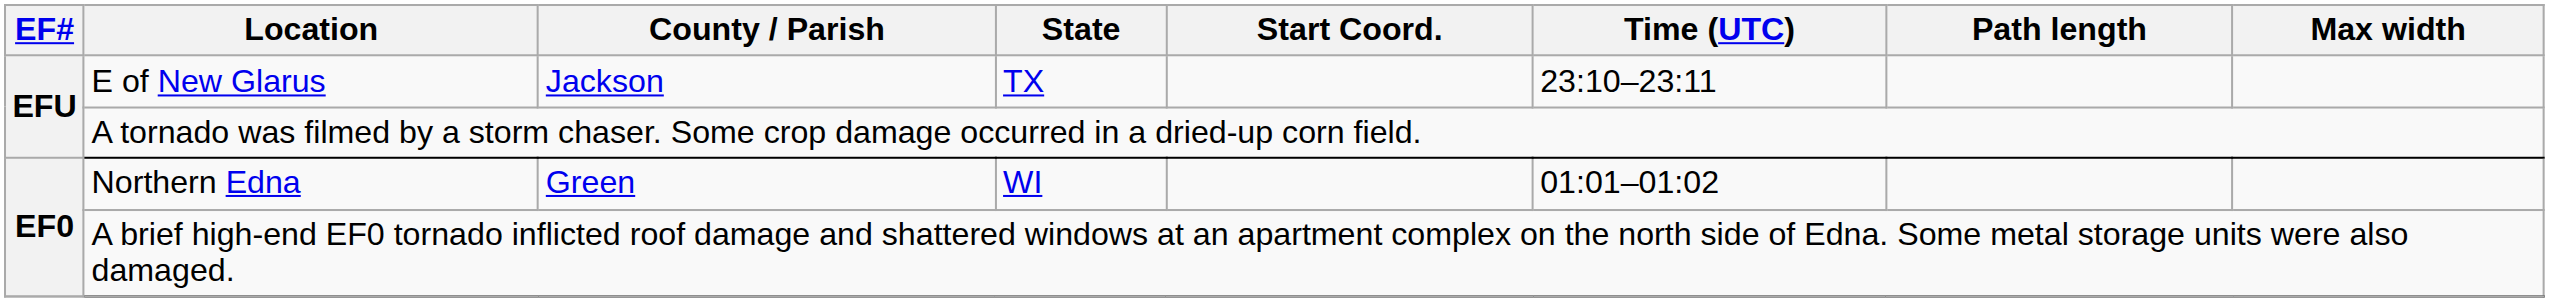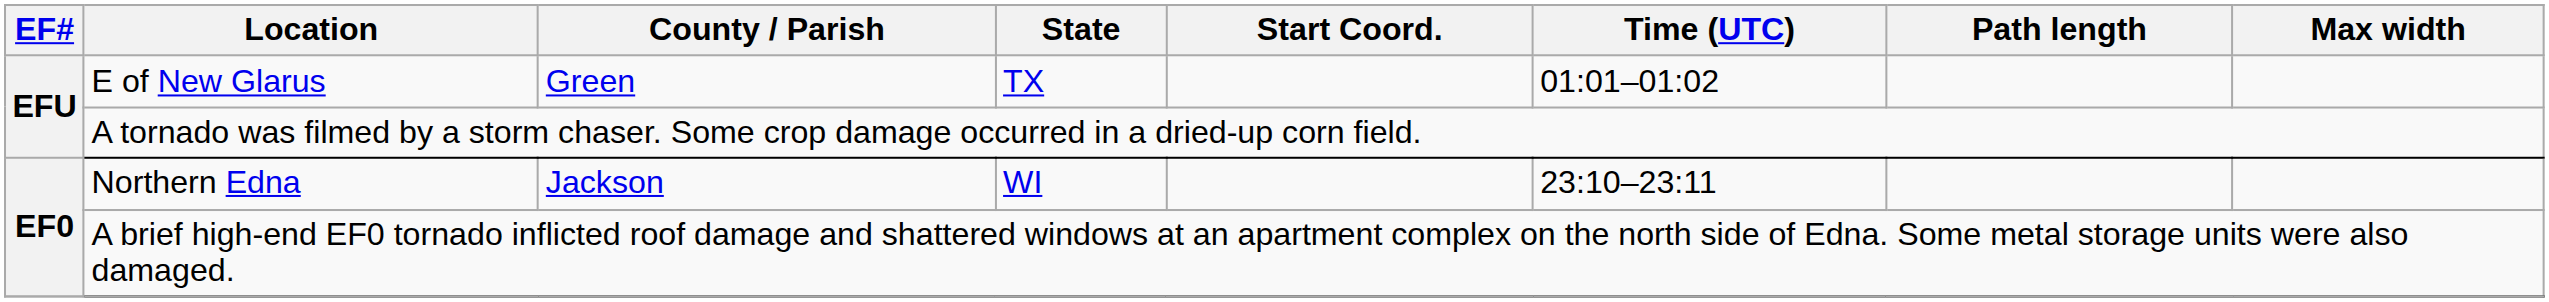(605, 81) Jackson -> (591, 81) Green
(1628, 81) 23:10–23:11 -> (1630, 81) 01:01–01:02
(591, 183) Green -> (605, 183) Jackson
(1630, 183) 01:01–01:02 -> (1628, 183) 23:10–23:11
